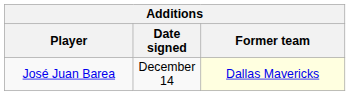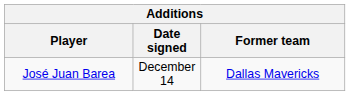(273, 74) lightyellow background -> (273, 74) no background
